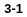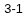(14, 8) bold -> (14, 8) normal
